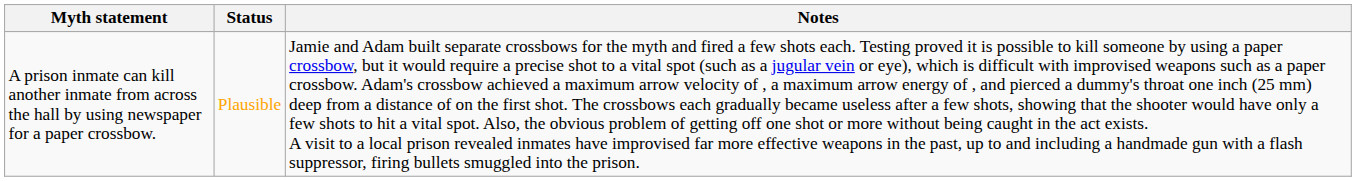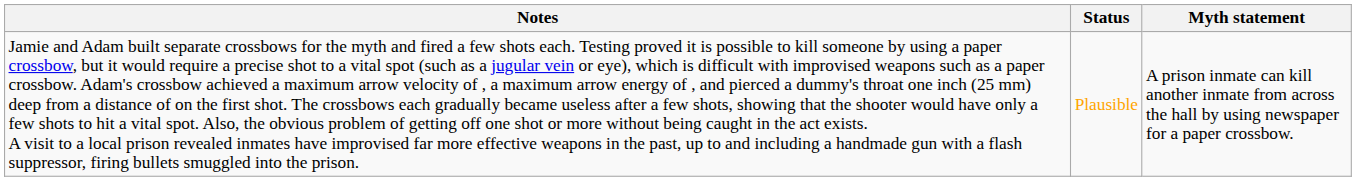columns swapped: (109, 18) <-> (818, 18)
